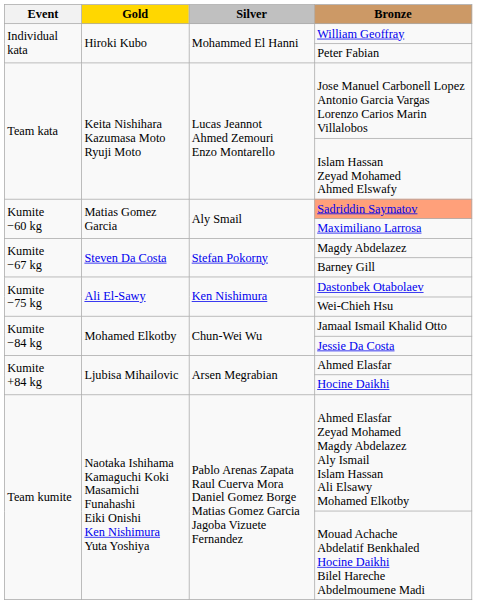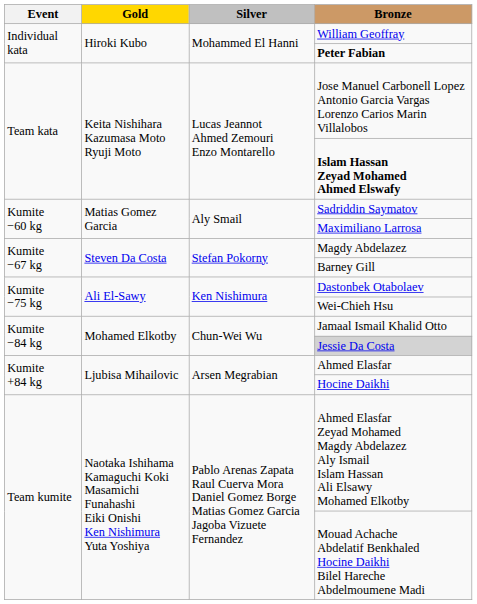(348, 53) normal -> (351, 53) bold
(359, 175) normal -> (362, 175) bold
(367, 208) lightsalmon background -> (367, 208) no background
(356, 345) no background -> (356, 345) lightgrey background
